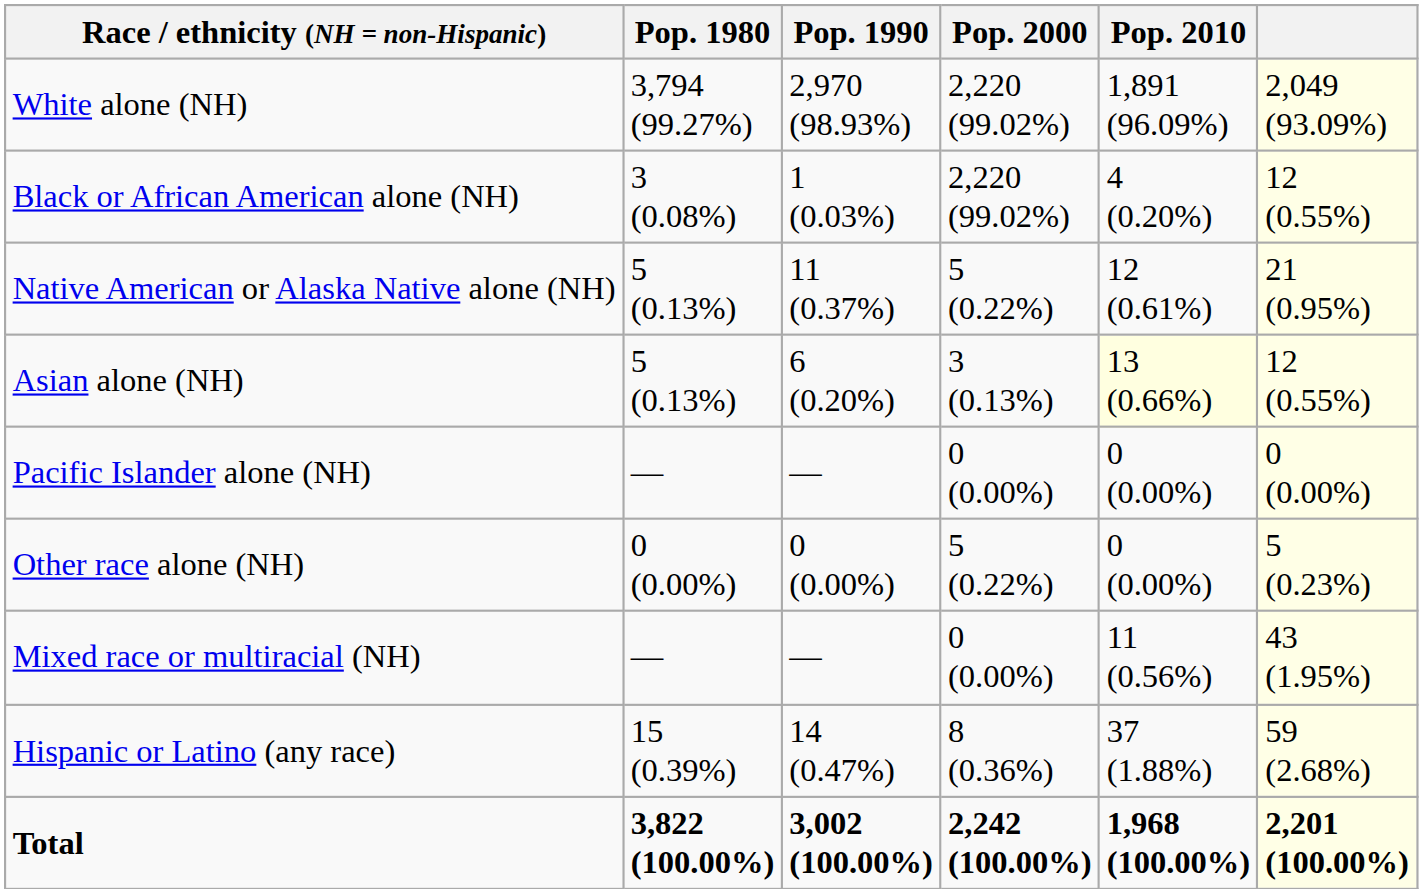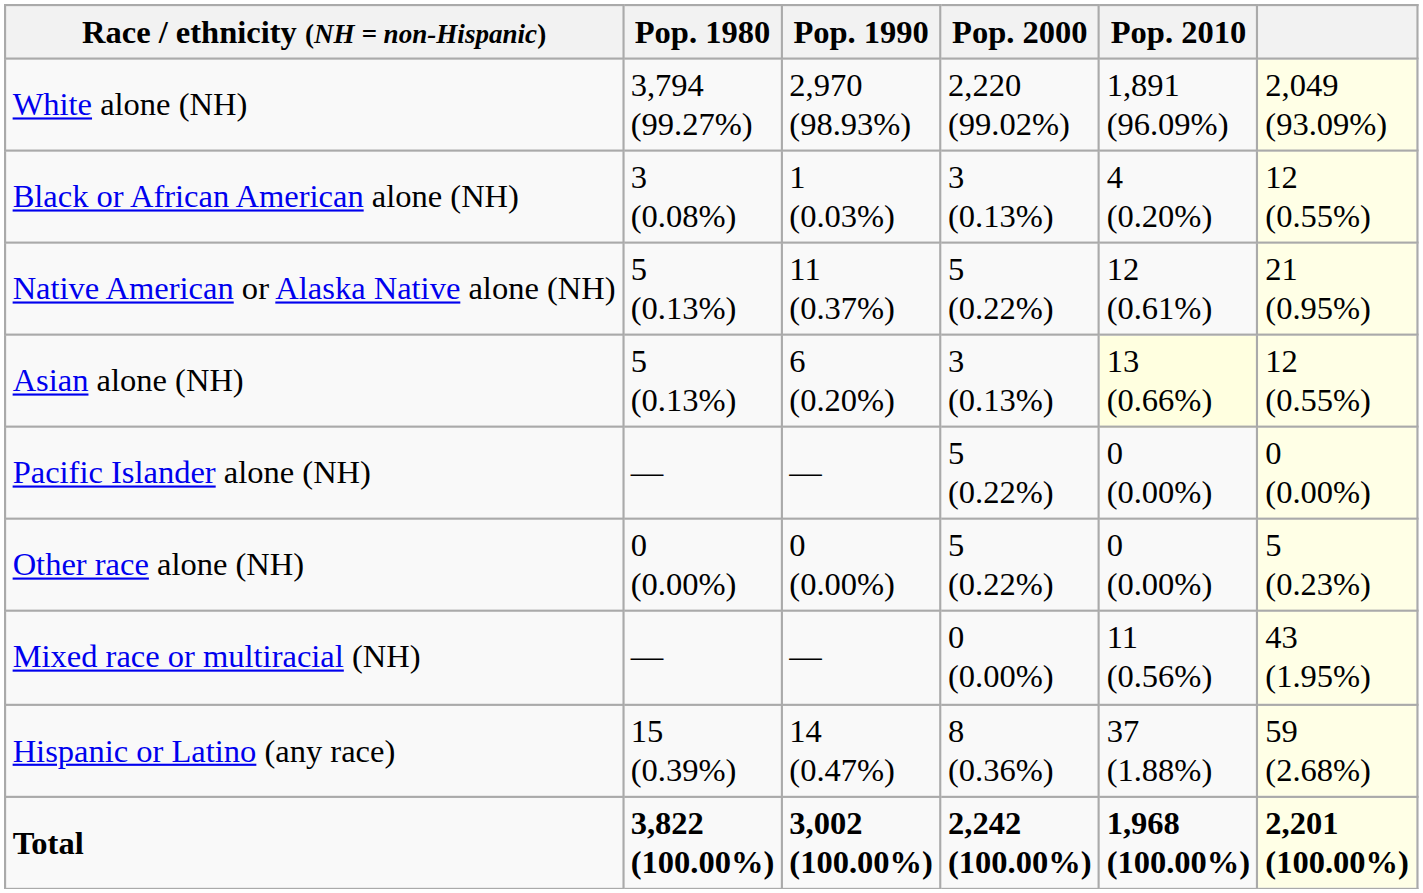(1009, 196) 2,220 (99.02%) -> (1001, 196) 3 (0.13%)
(1001, 473) 0 (0.00%) -> (1001, 473) 5 (0.22%)
